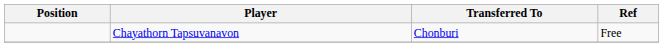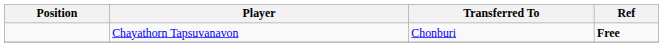(611, 32) normal -> (608, 32) bold
